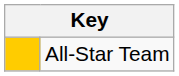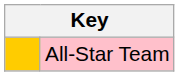(107, 53) no background -> (107, 53) pink background
